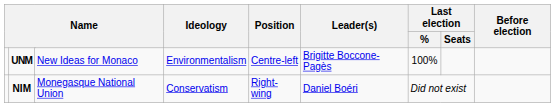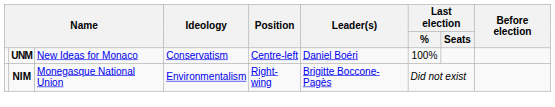(206, 61) Environmentalism -> (197, 55) Conservatism
(341, 61) Brigitte Boccone-Pagès -> (330, 55) Daniel Boéri
(197, 88) Conservatism -> (206, 77) Environmentalism
(330, 88) Daniel Boéri -> (341, 77) Brigitte Boccone-Pagès
